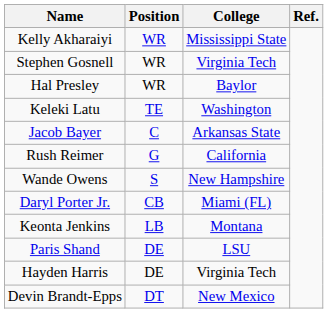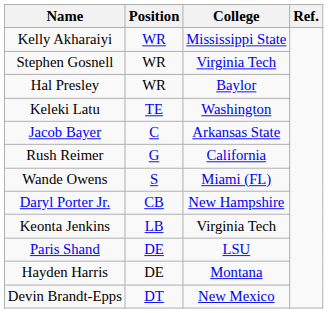(236, 179) New Hampshire -> (236, 179) Miami (FL)
(236, 202) Miami (FL) -> (236, 202) New Hampshire
(236, 226) Montana -> (236, 226) Virginia Tech
(236, 272) Virginia Tech -> (236, 272) Montana
